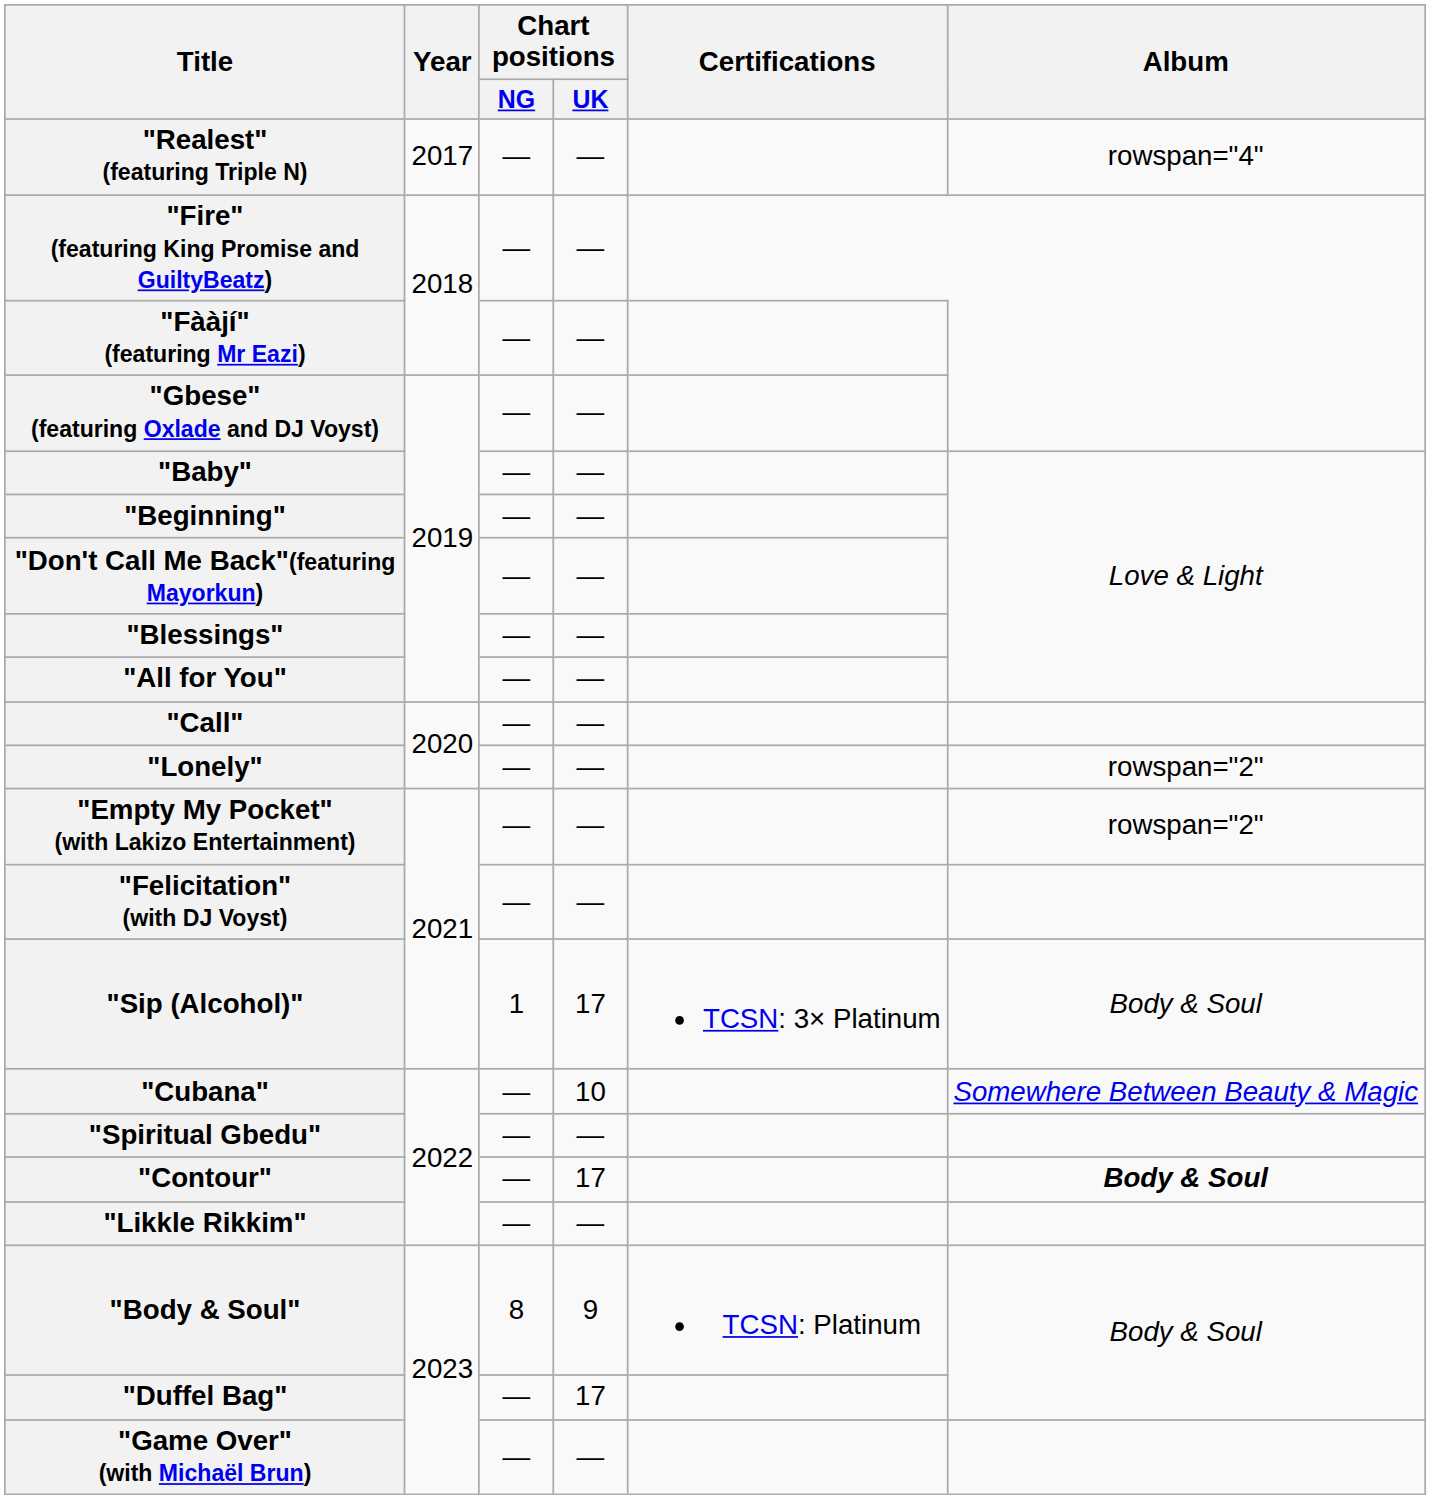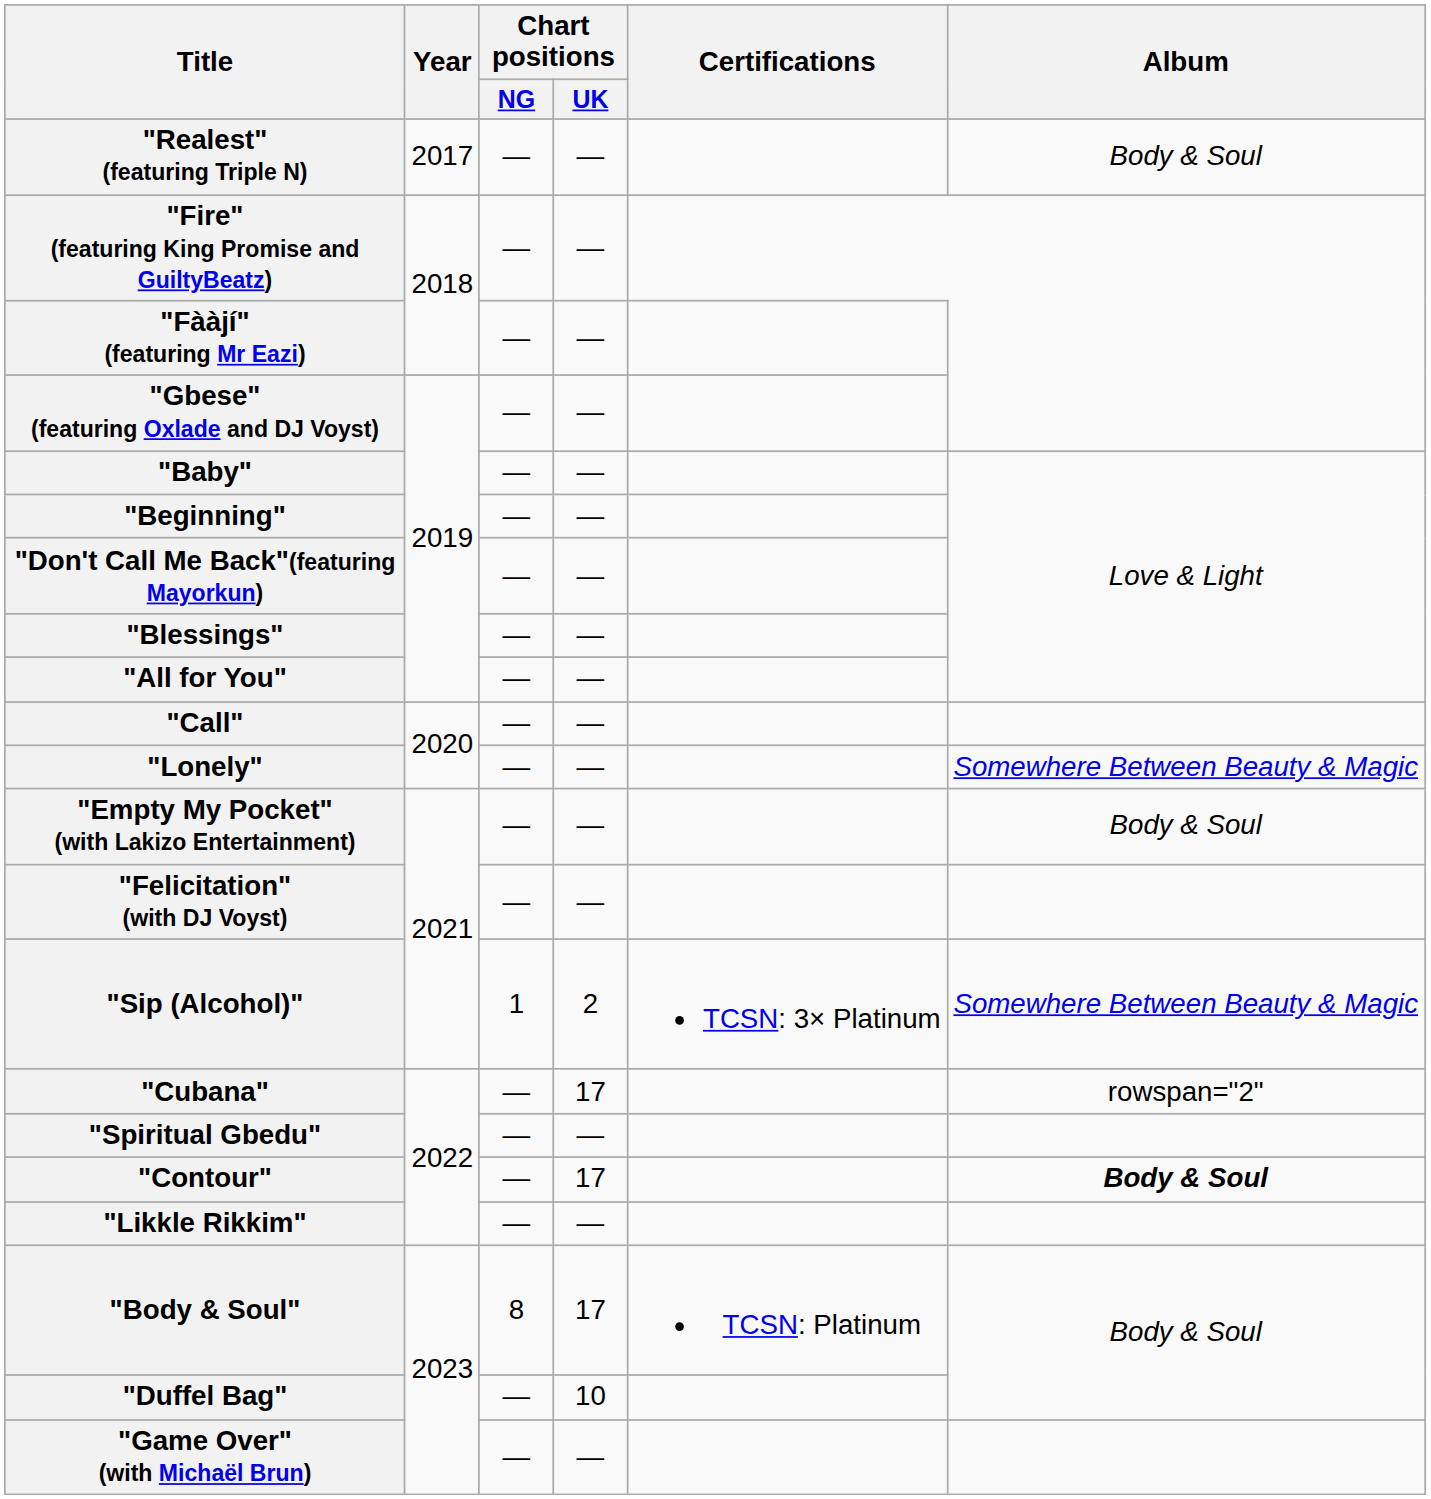(1186, 156) rowspan="4" -> (1186, 156) Body & Soul
(1186, 766) rowspan="2" -> (1186, 766) Somewhere Between Beauty & Magic
(1186, 826) rowspan="2" -> (1186, 826) Body & Soul
(590, 1003) 17 -> (590, 1003) 2
(1186, 1003) Body & Soul -> (1186, 1003) Somewhere Between Beauty & Magic
(590, 1091) 10 -> (590, 1091) 17
(1186, 1091) Somewhere Between Beauty & Magic -> (1186, 1091) rowspan="2"
(590, 1309) 9 -> (590, 1309) 17
(590, 1397) 17 -> (590, 1397) 10
